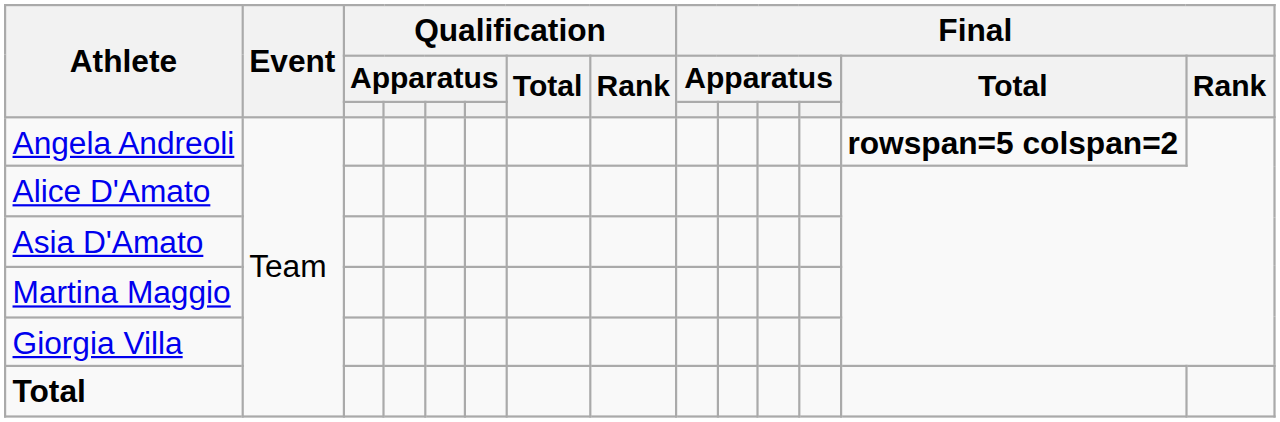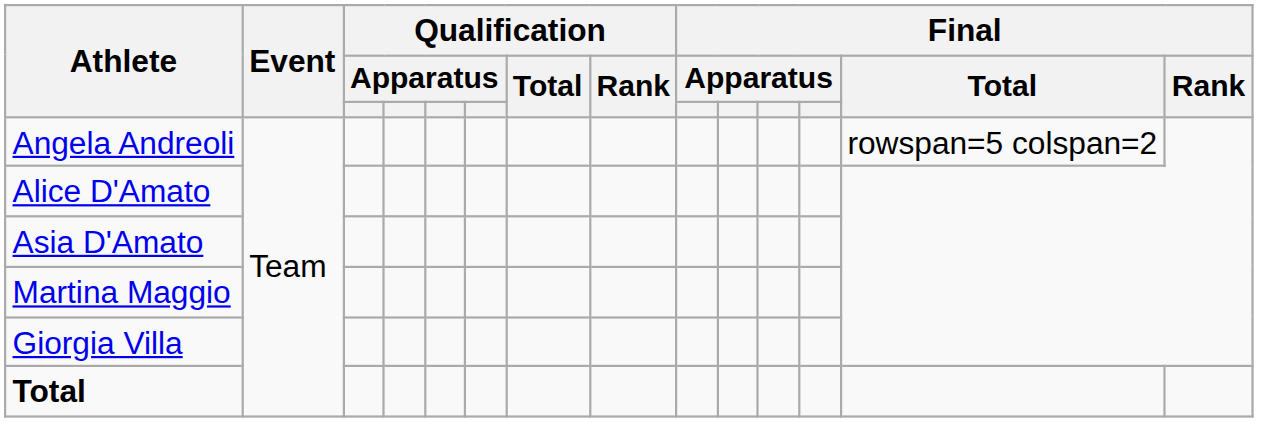(1013, 142) bold -> (1002, 142) normal
